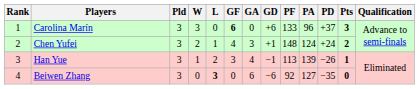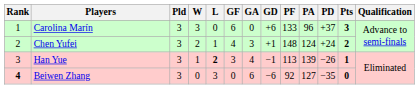(233, 28) bold -> (233, 28) normal
(215, 60) normal -> (215, 60) bold
(18, 76) normal -> (18, 76) bold
(215, 76) bold -> (215, 76) normal
